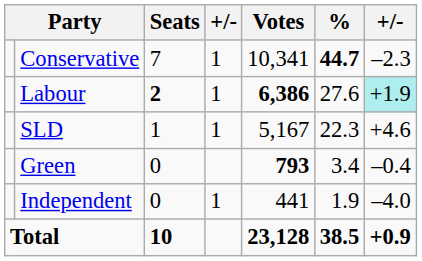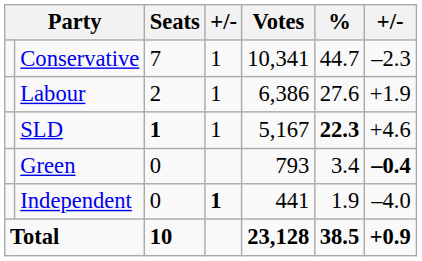(339, 58) bold -> (339, 58) normal
(155, 93) bold -> (155, 93) normal
(284, 93) bold -> (284, 93) normal
(390, 93) paleturquoise background -> (390, 93) no background
(155, 129) normal -> (155, 129) bold
(339, 129) normal -> (339, 129) bold
(292, 165) bold -> (292, 165) normal
(391, 165) normal -> (391, 165) bold
(216, 201) normal -> (216, 201) bold
